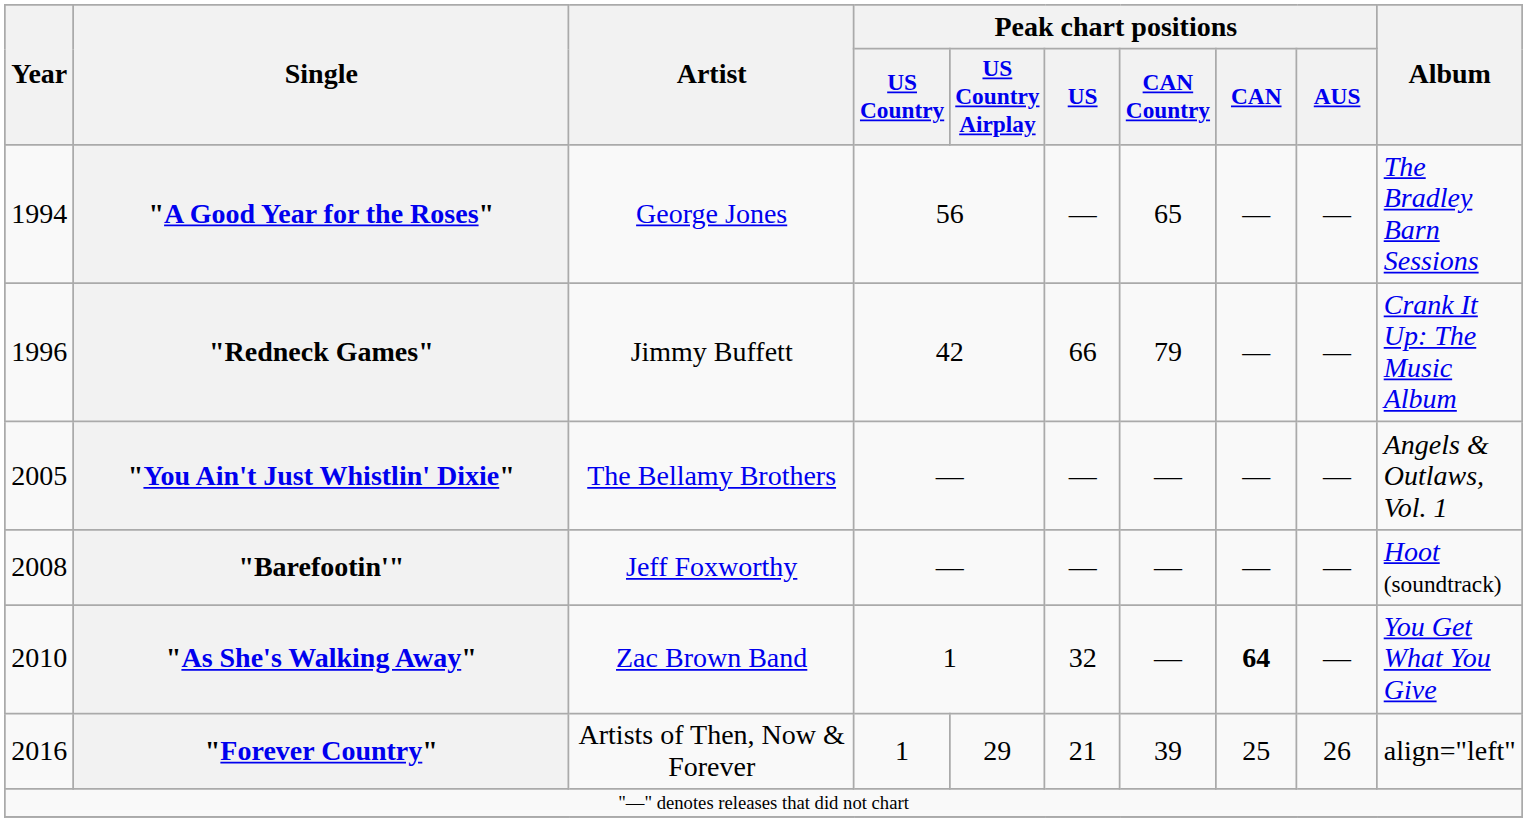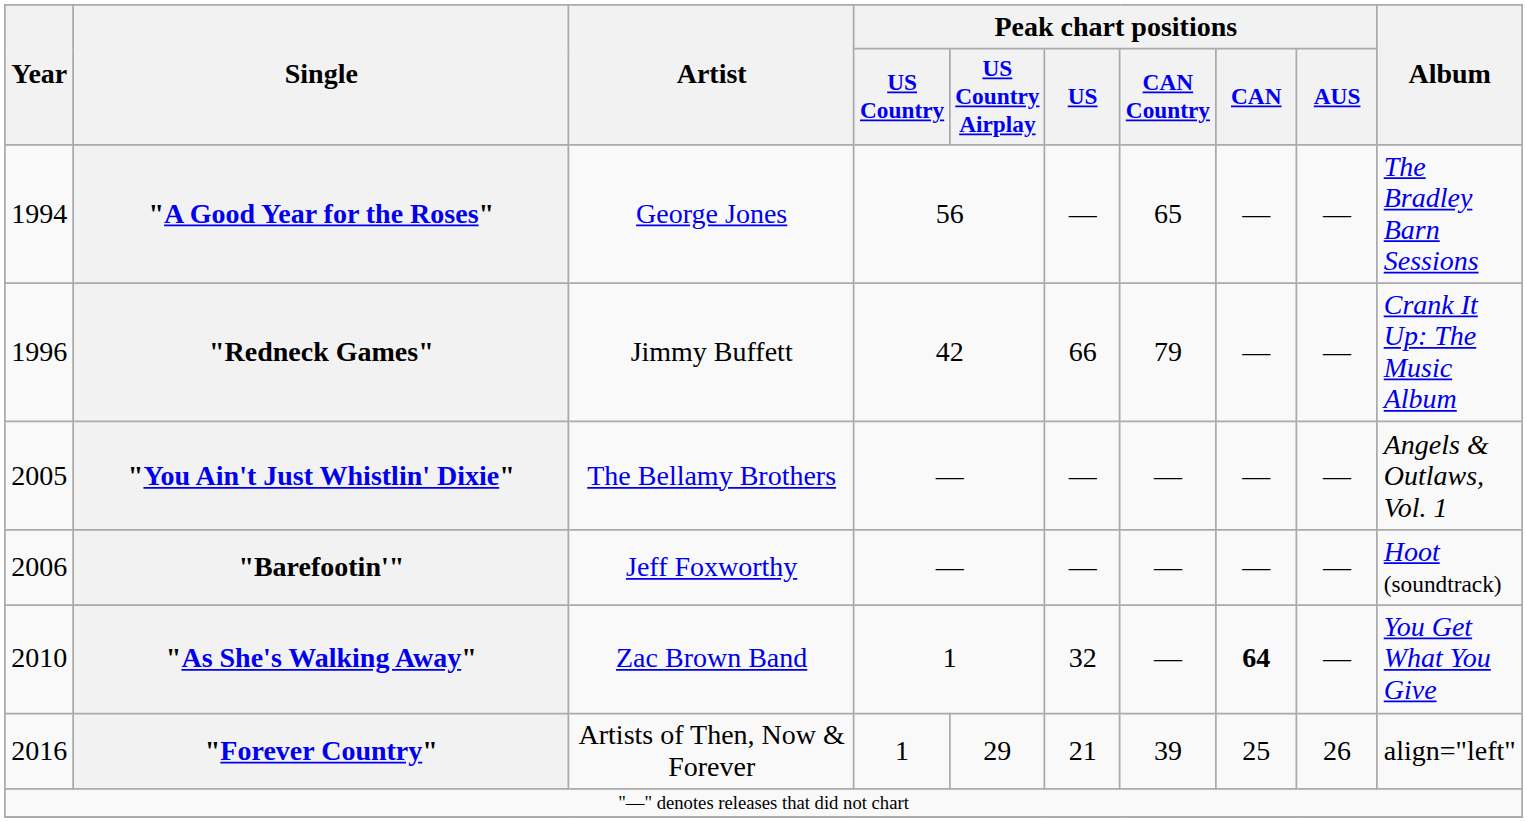(39, 567) 2008 -> (39, 567) 2006
